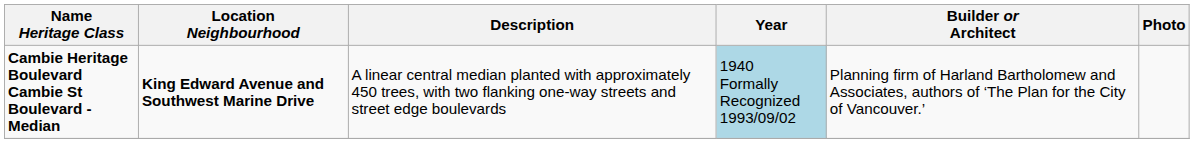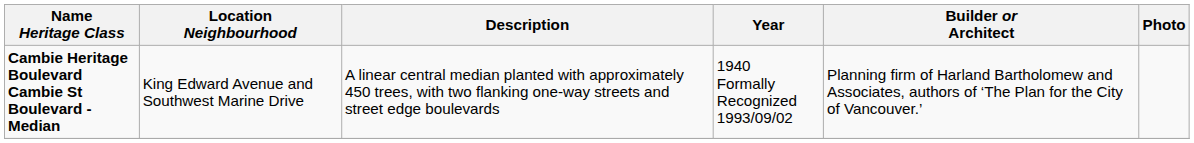(233, 91) bold -> (228, 91) normal
(760, 91) lightblue background -> (757, 91) no background
